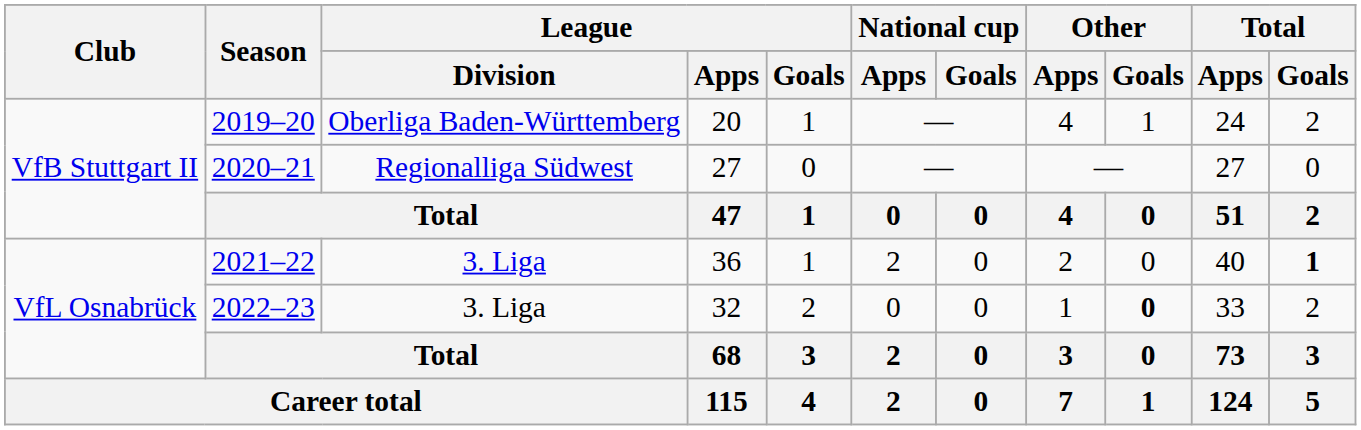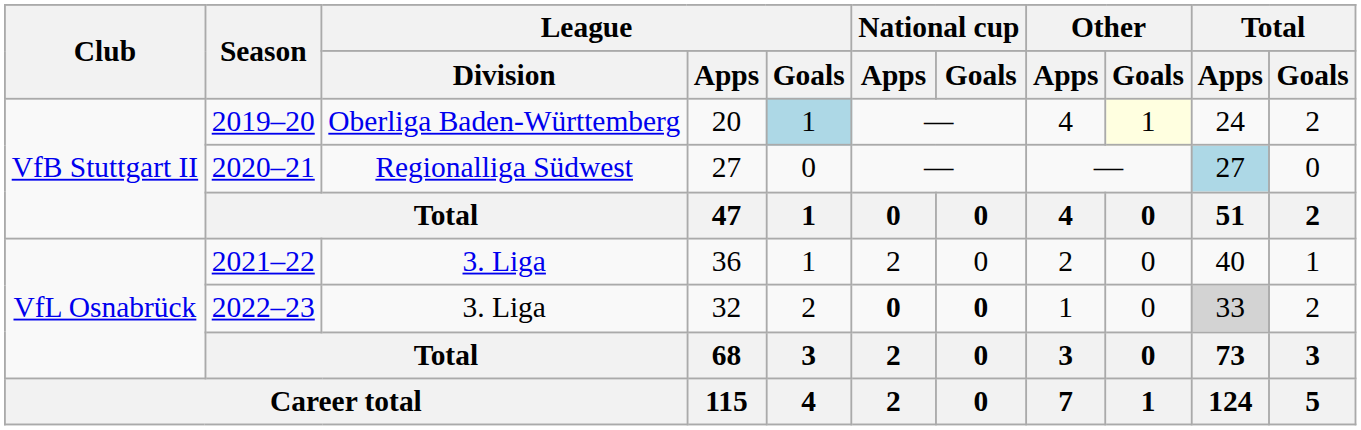(809, 121) no background -> (809, 121) lightblue background
(1148, 121) no background -> (1148, 121) lightyellow background
(1230, 167) no background -> (1230, 167) lightblue background
(1313, 261) bold -> (1313, 261) normal
(893, 307) normal -> (893, 307) bold
(981, 307) normal -> (981, 307) bold
(1148, 307) bold -> (1148, 307) normal
(1230, 307) no background -> (1230, 307) lightgrey background
